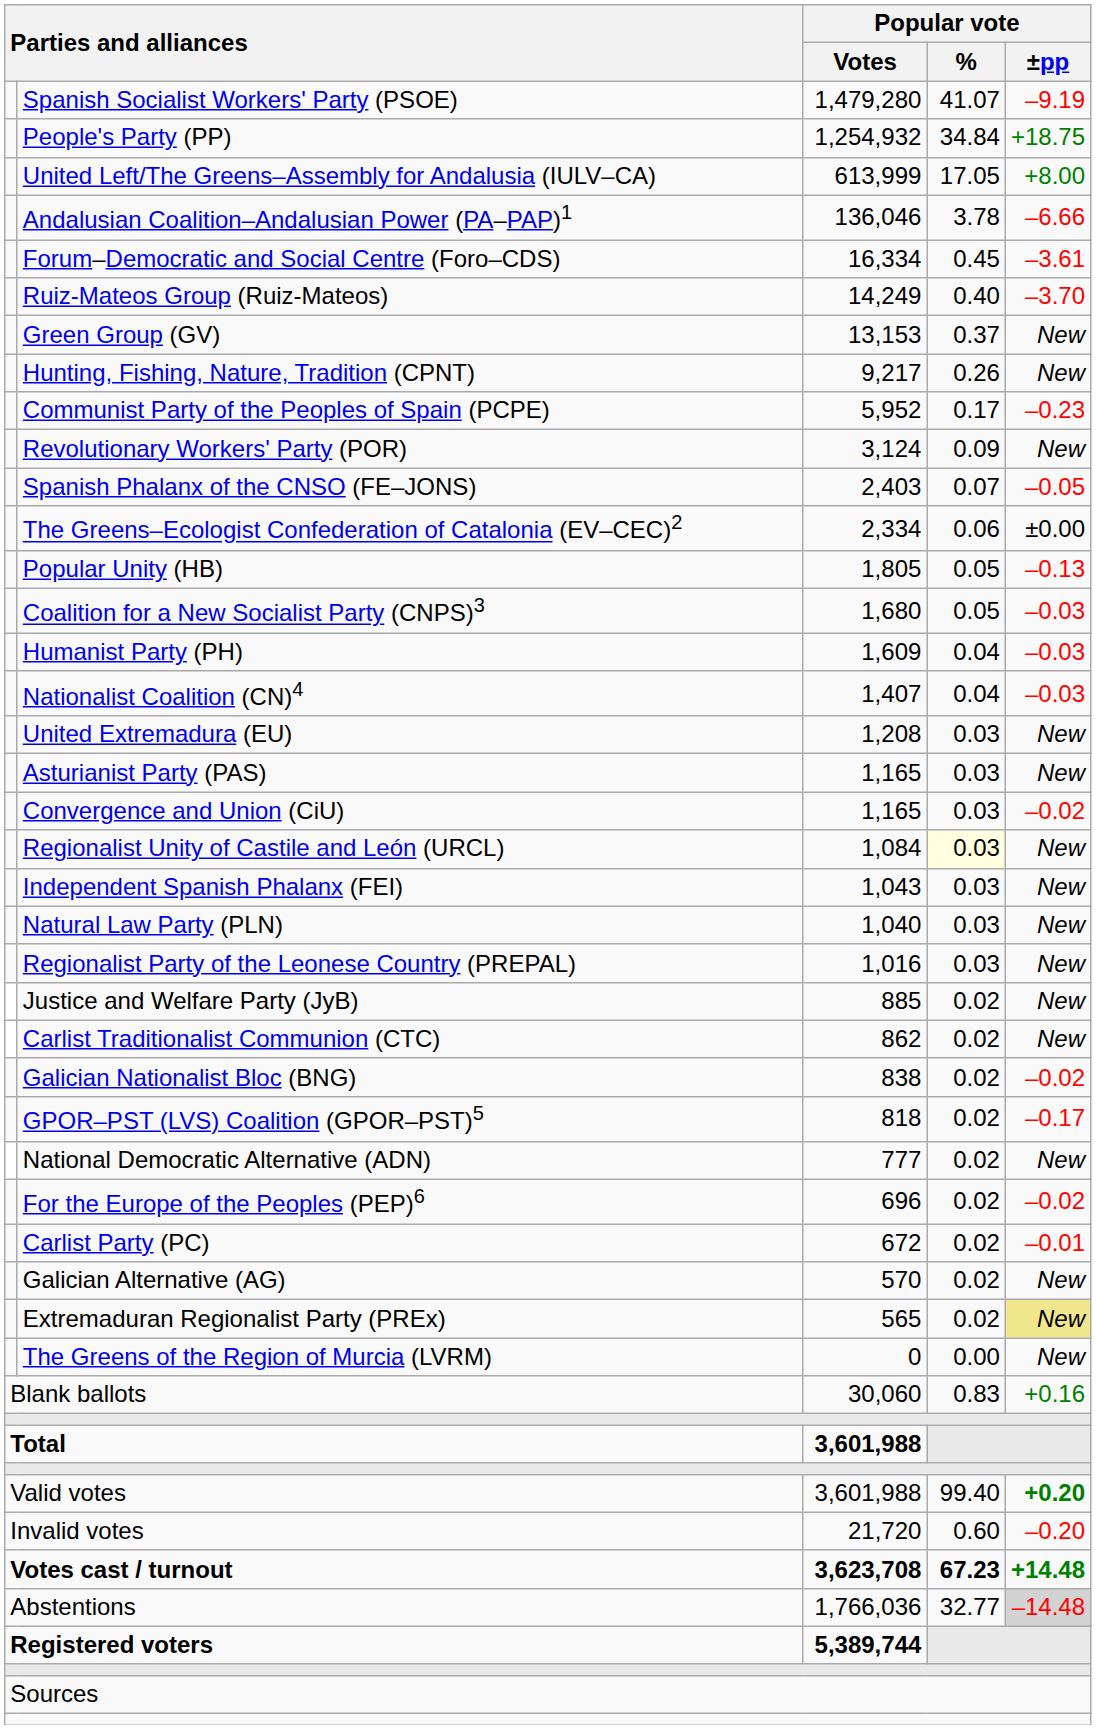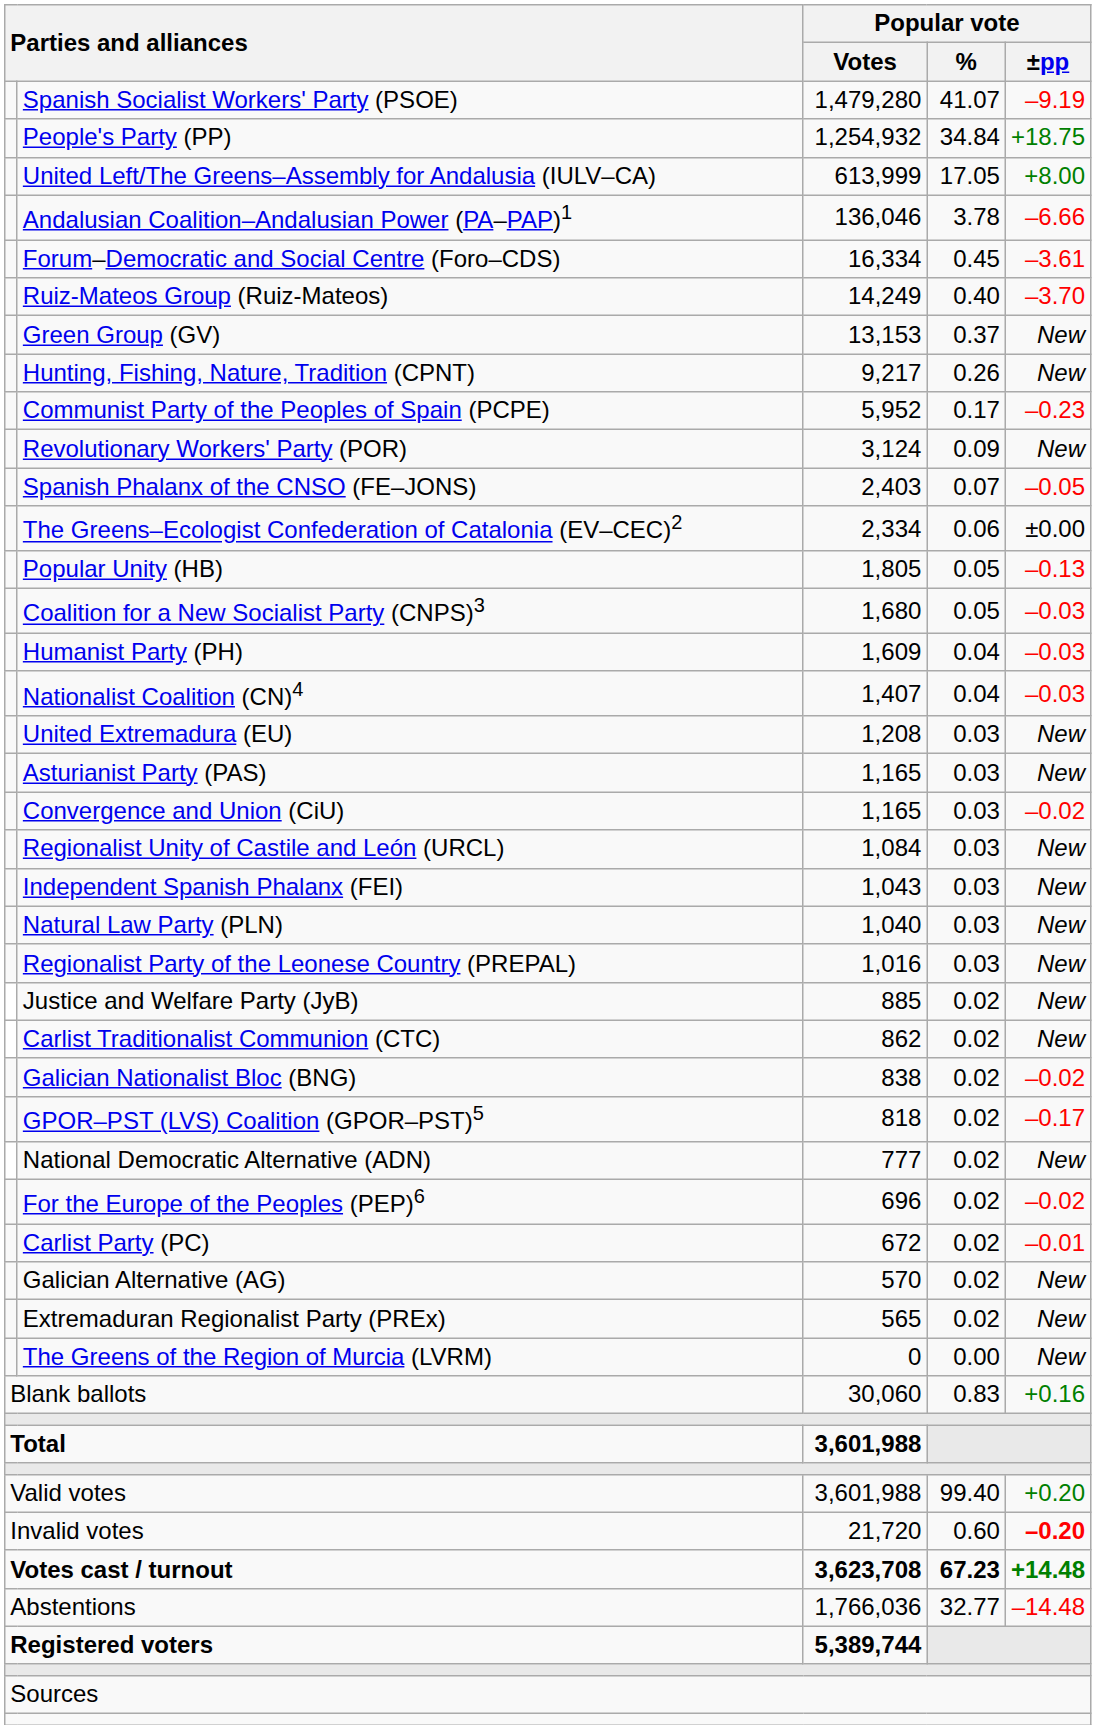(977, 848) lightyellow background -> (977, 848) no background
(1061, 1318) khaki background -> (1061, 1318) no background
(1055, 1492) bold -> (1055, 1492) normal
(1055, 1530) normal -> (1055, 1530) bold
(1048, 1607) lightgrey background -> (1048, 1607) no background
